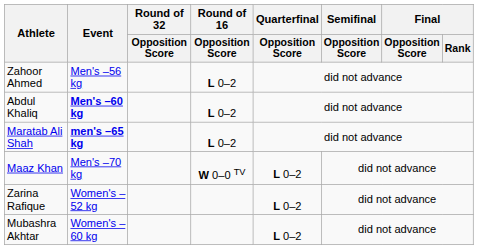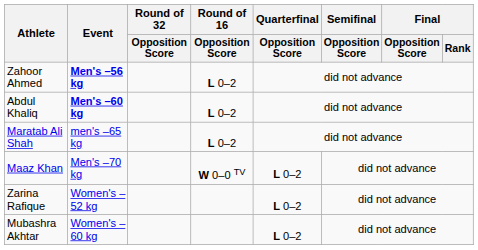(96, 78) normal -> (97, 78) bold
(97, 137) bold -> (96, 137) normal
